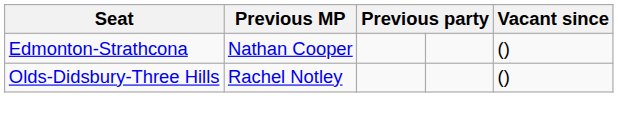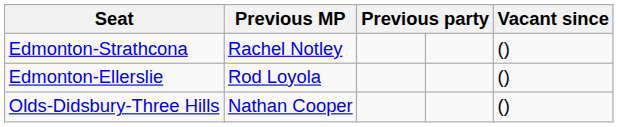(290, 48) Nathan Cooper -> (285, 48) Rachel Notley
+ row: (86, 77)
(285, 77) Rachel Notley -> (290, 106) Nathan Cooper
